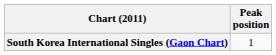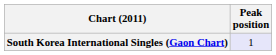(251, 42) no background -> (251, 42) lavender background
